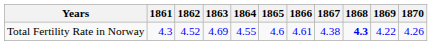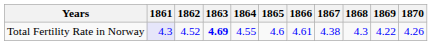(165, 31) no background -> (165, 31) lavender background
(218, 31) normal -> (218, 31) bold
(361, 31) bold -> (361, 31) normal
